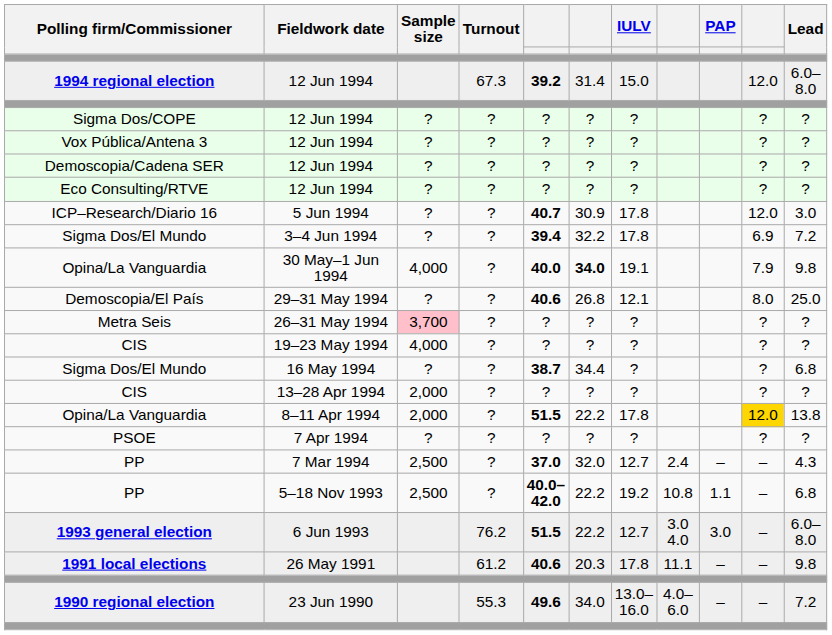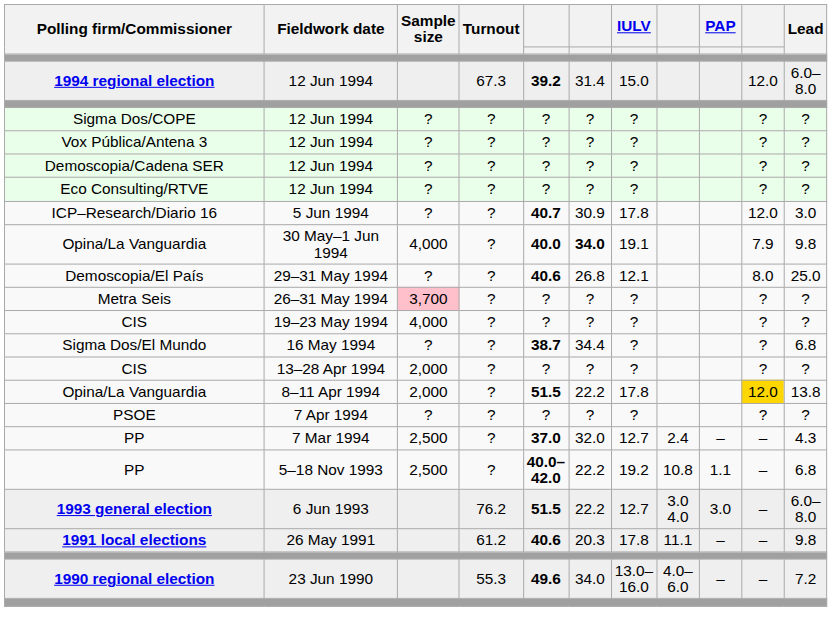- row: (134, 236)
